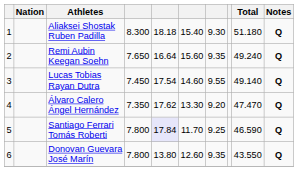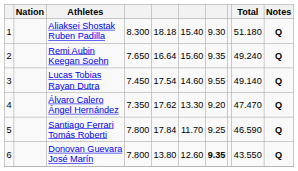(165, 130) lavender background -> (165, 130) no background
(217, 154) normal -> (217, 154) bold
